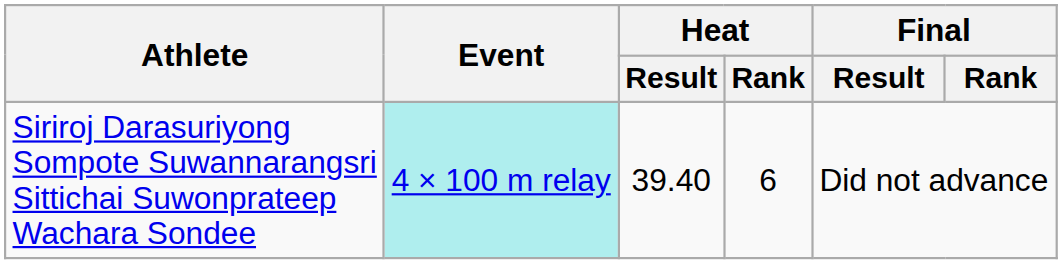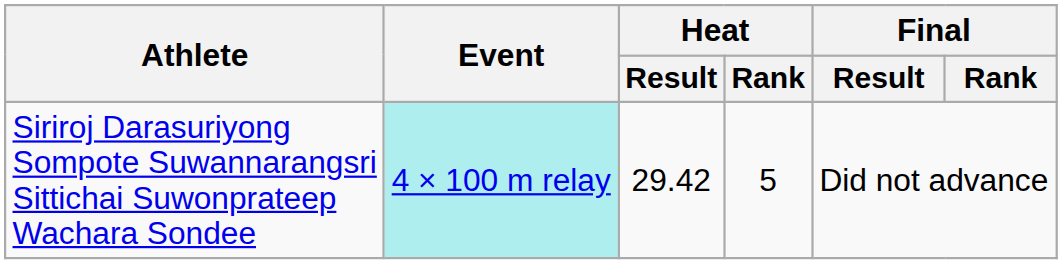(671, 181) 39.40 -> (671, 181) 29.42
(768, 181) 6 -> (768, 181) 5
